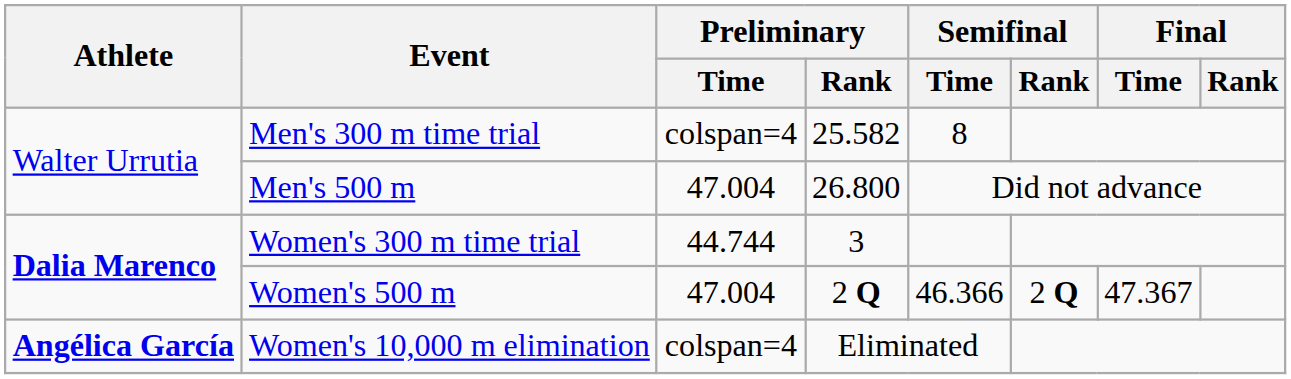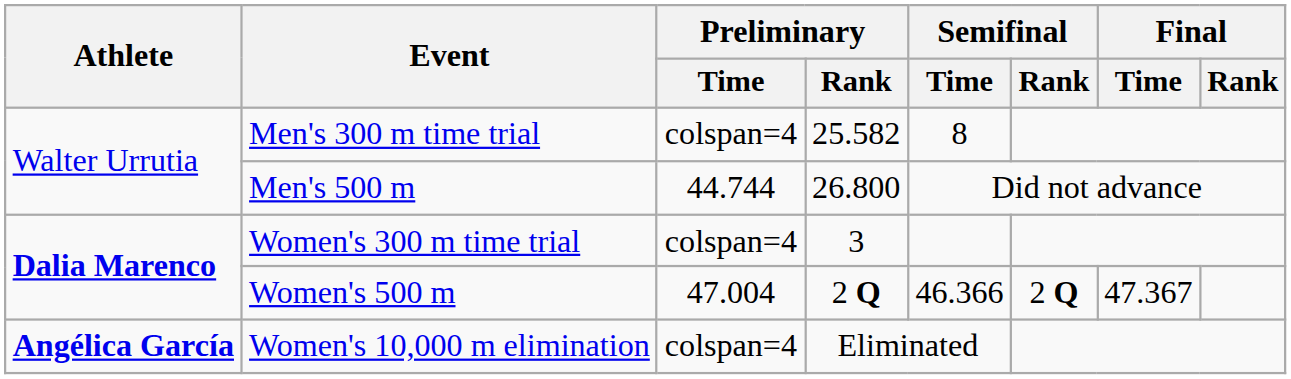(731, 187) 47.004 -> (731, 187) 44.744
(731, 240) 44.744 -> (731, 240) colspan=4
